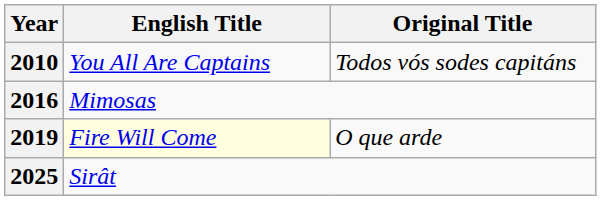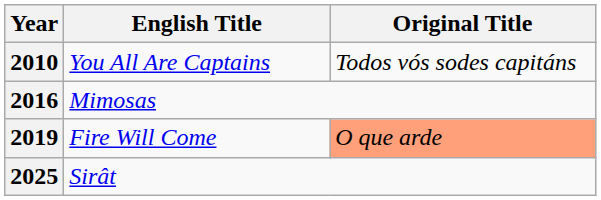(143, 137) lightyellow background -> (143, 137) no background
(389, 137) no background -> (389, 137) lightsalmon background
